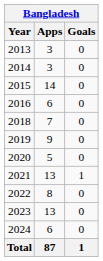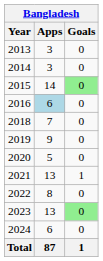(81, 85) no background -> (81, 85) lightgreen background
(50, 103) no background -> (50, 103) lightblue background
(81, 211) no background -> (81, 211) lightgreen background
